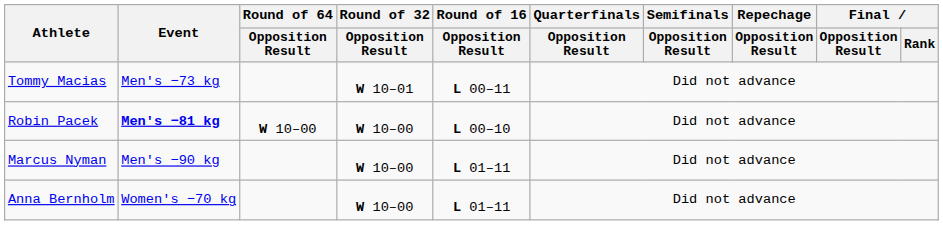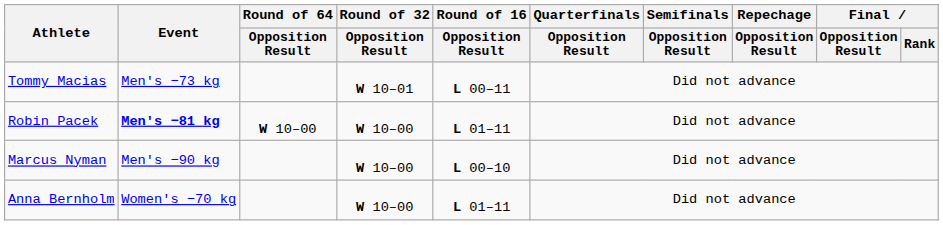(482, 129) L 00–10 -> (482, 129) L 01–11
(482, 168) L 01–11 -> (482, 168) L 00–10
